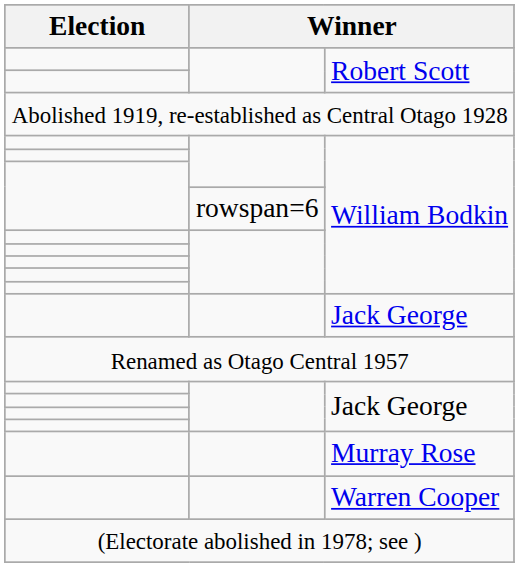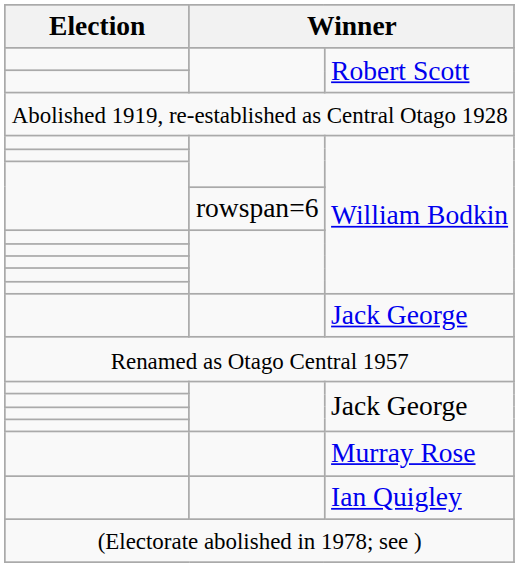+ row: (257, 497)
- row: (257, 497)
